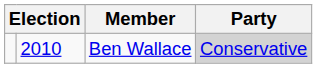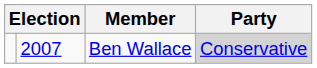(41, 48) 2010 -> (41, 48) 2007
